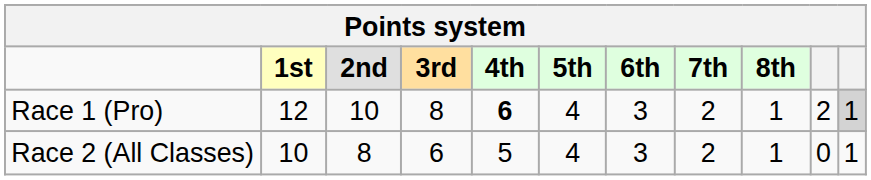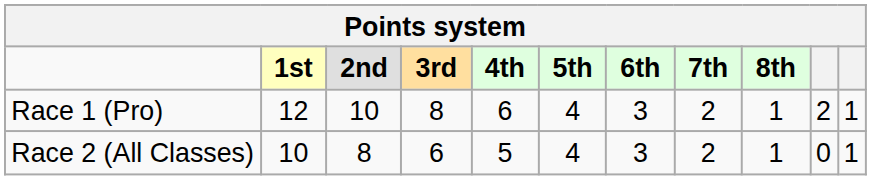(505, 110) bold -> (505, 110) normal
(851, 110) lightgrey background -> (851, 110) no background
